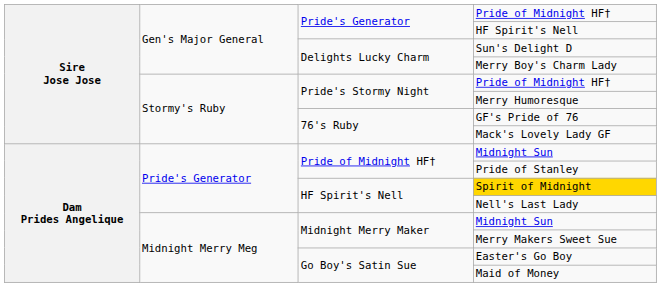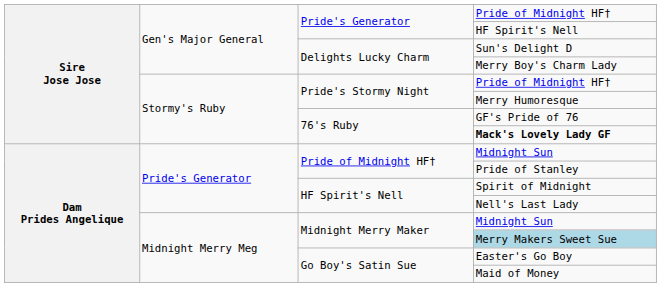(543, 135) normal -> (543, 135) bold
(534, 187) gold background -> (534, 187) no background
(546, 239) no background -> (546, 239) lightblue background
